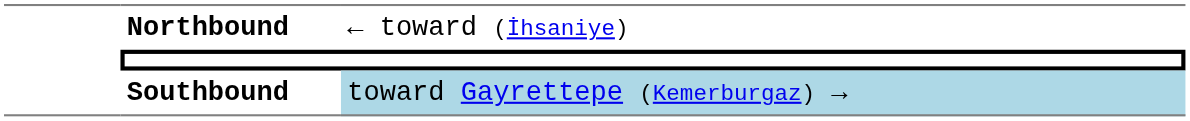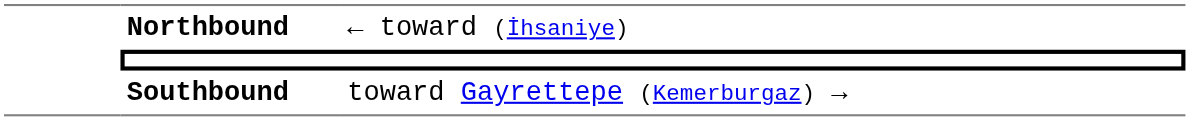(597, 92) lightblue background -> (597, 92) no background
